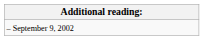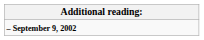(40, 28) normal -> (41, 27) bold
